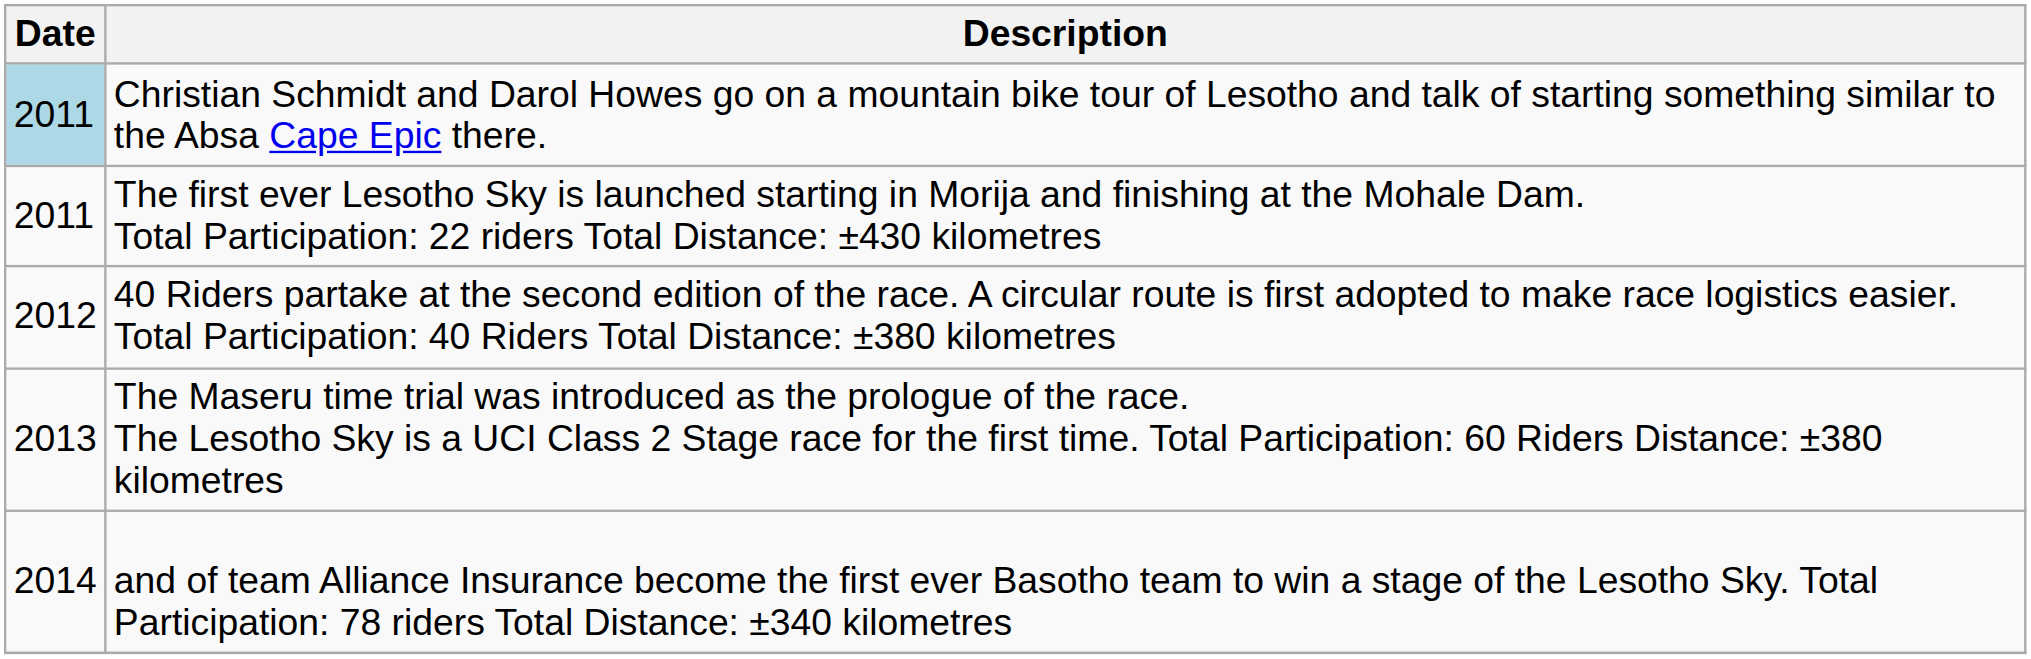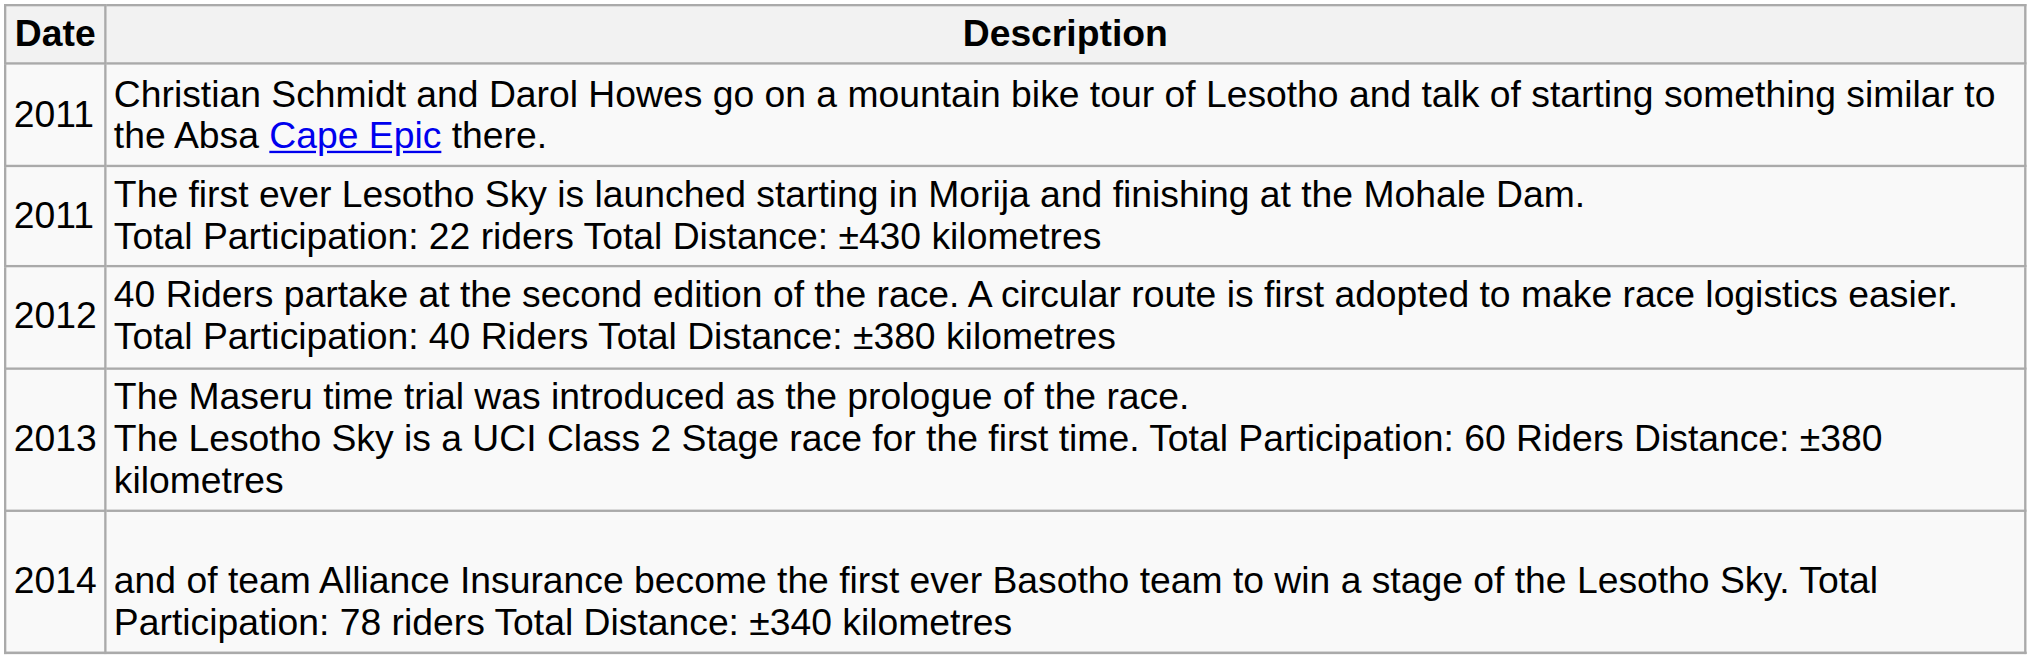(54, 114) lightblue background -> (54, 114) no background
